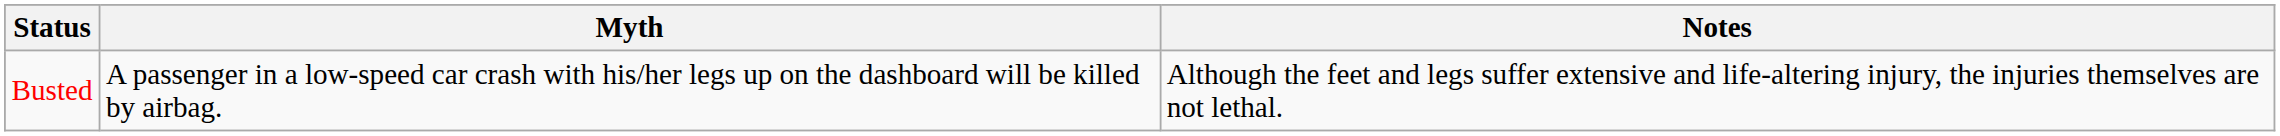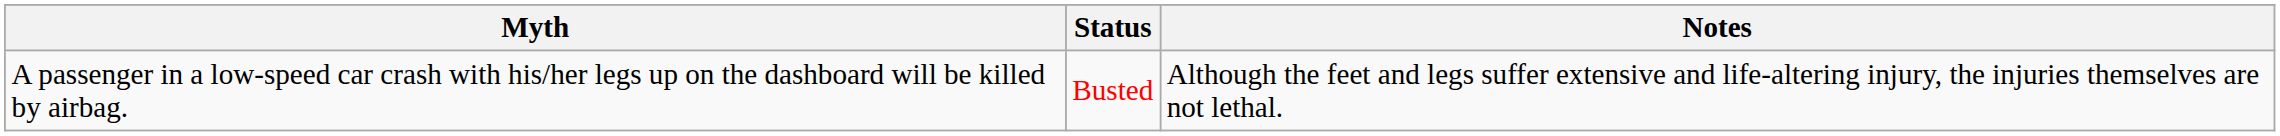columns swapped: (630, 27) <-> (52, 27)
